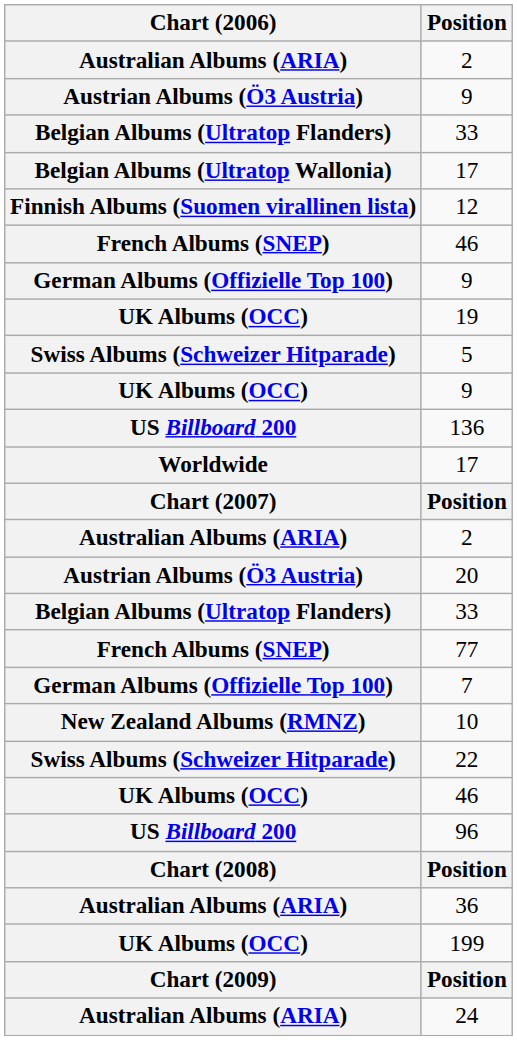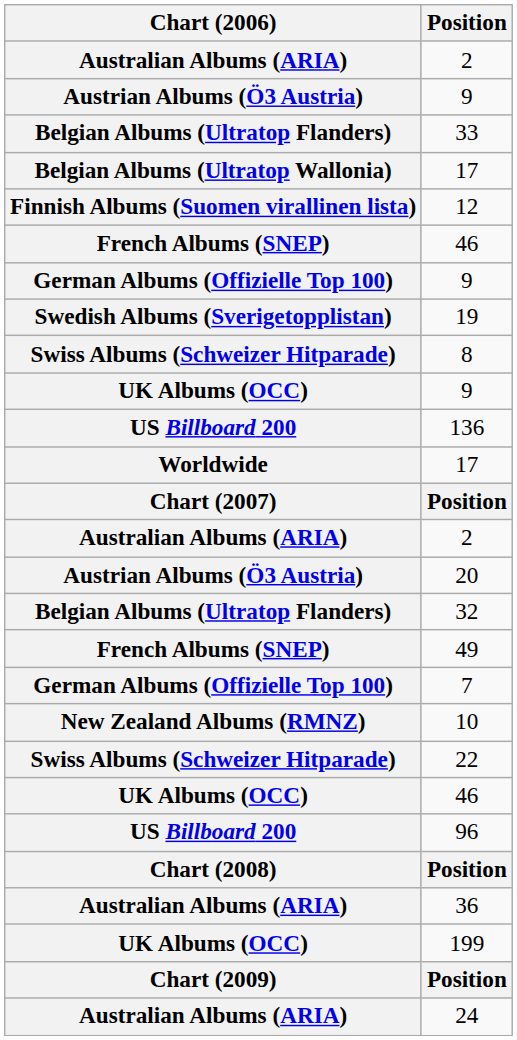(213, 317) UK Albums (OCC) -> (213, 317) Swedish Albums (Sverigetopplistan)
(467, 354) 5 -> (467, 354) 8
(467, 611) 33 -> (467, 611) 32
(467, 648) 77 -> (467, 648) 49
